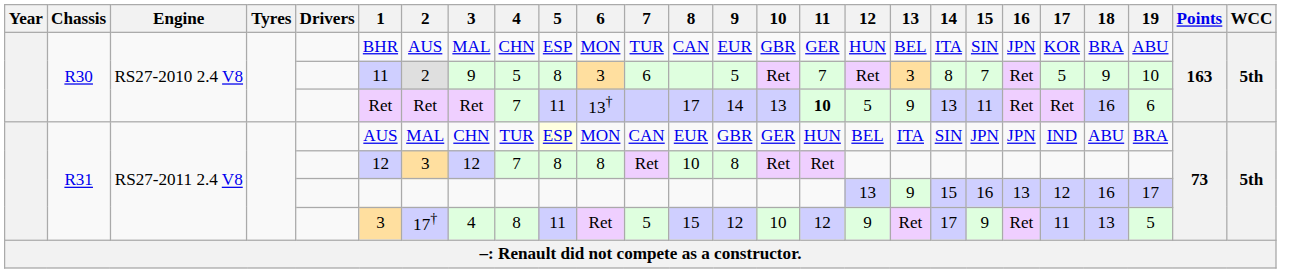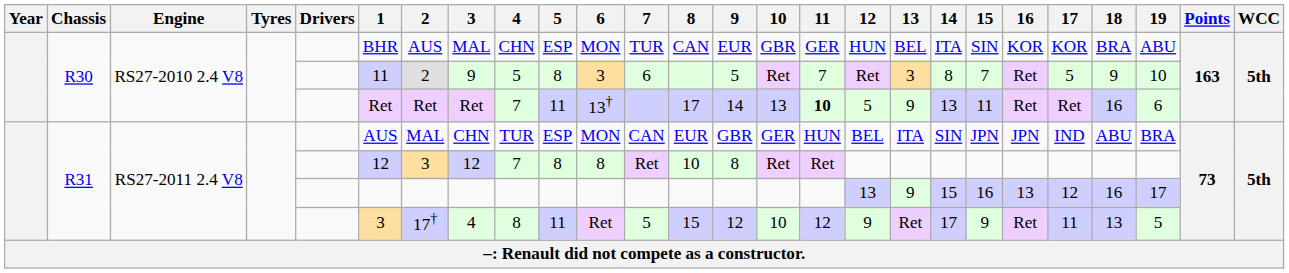(1021, 46) JPN -> (1025, 46) KOR
(558, 135) lightyellow background -> (558, 135) no background
